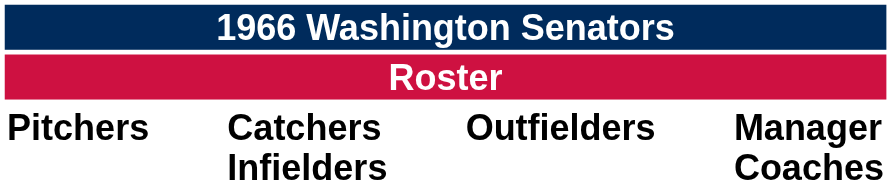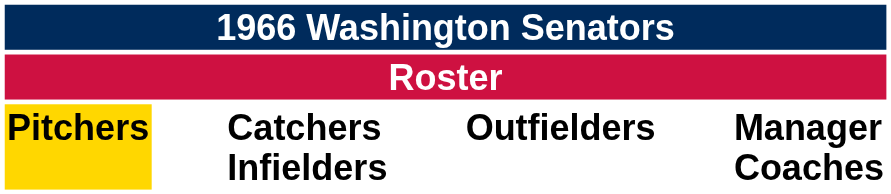(78, 127) no background -> (78, 127) gold background
